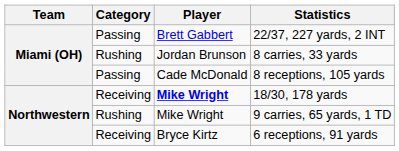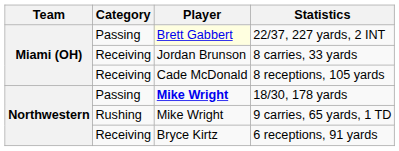(195, 35) no background -> (195, 35) lightyellow background
(119, 55) Rushing -> (123, 55) Receiving
(118, 75) Passing -> (123, 75) Receiving
(123, 95) Receiving -> (118, 95) Passing
